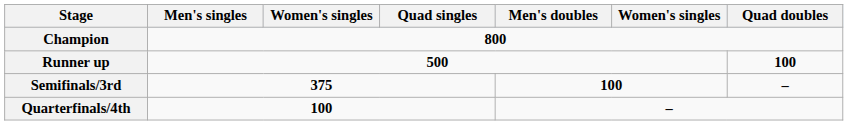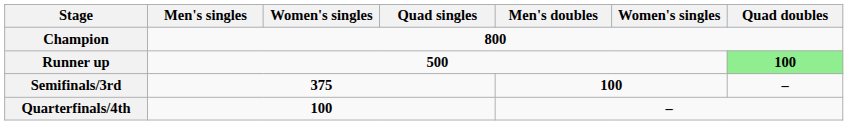(785, 62) no background -> (785, 62) lightgreen background
